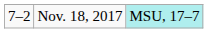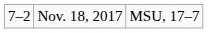(165, 16) paleturquoise background -> (165, 16) no background
